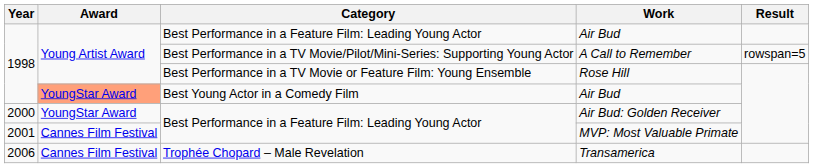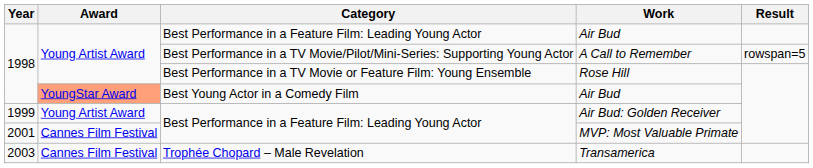(21, 113) 2000 -> (21, 113) 1999
(89, 113) YoungStar Award -> (93, 113) Young Artist Award
(21, 152) 2006 -> (21, 152) 2003
